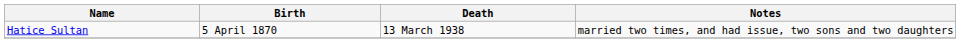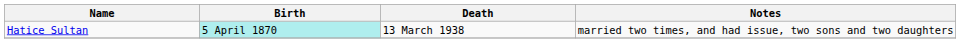(239, 30) no background -> (239, 30) paleturquoise background
